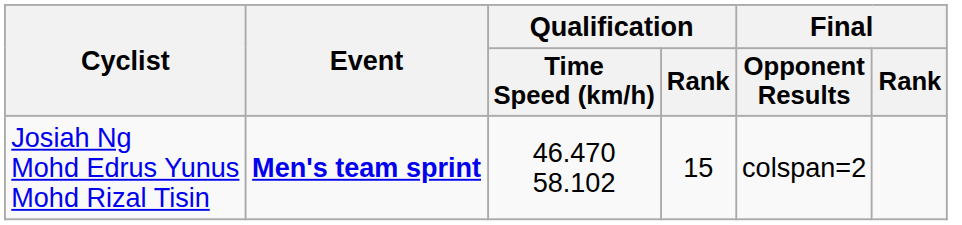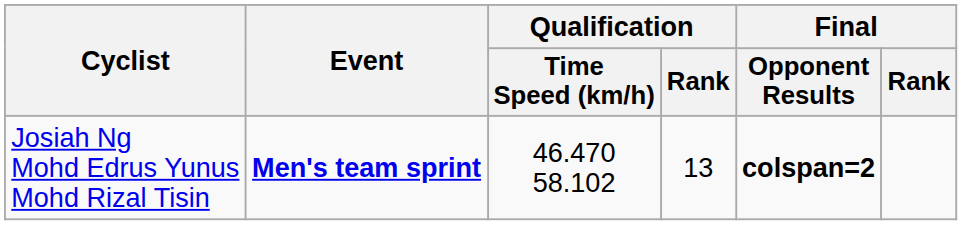(698, 168) 15 -> (698, 168) 13
(804, 168) normal -> (809, 168) bold
